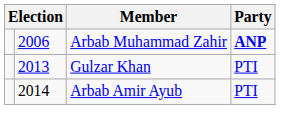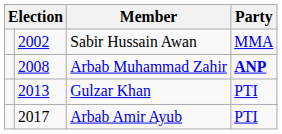+ row: (134, 41)
(34, 41) 2006 -> (34, 66) 2008
(34, 91) 2014 -> (34, 116) 2017
